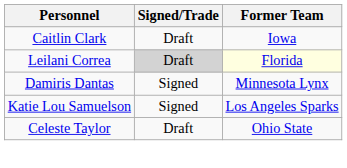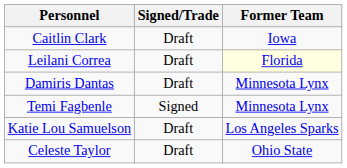(178, 60) lightgrey background -> (178, 60) no background
(178, 83) Signed -> (178, 83) Draft
+ row: (69, 106)
(178, 106) Signed -> (178, 128) Draft
